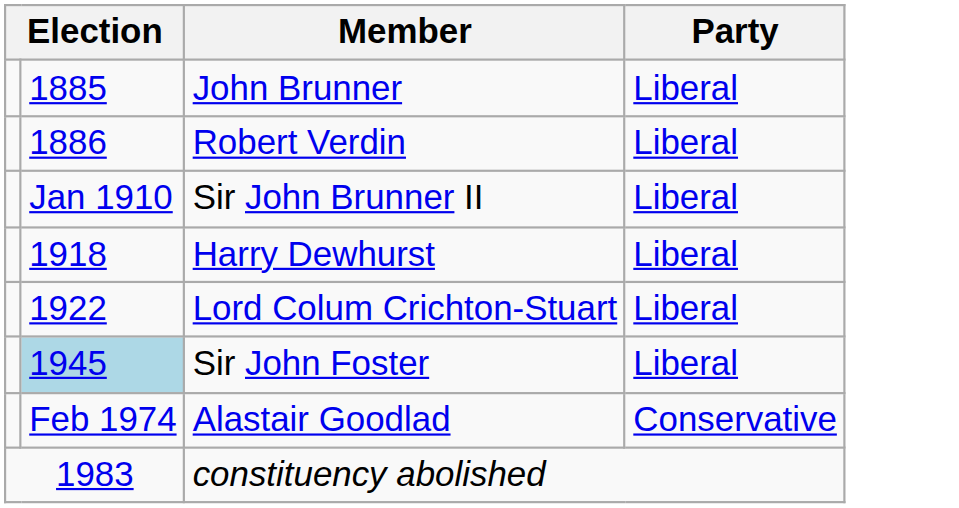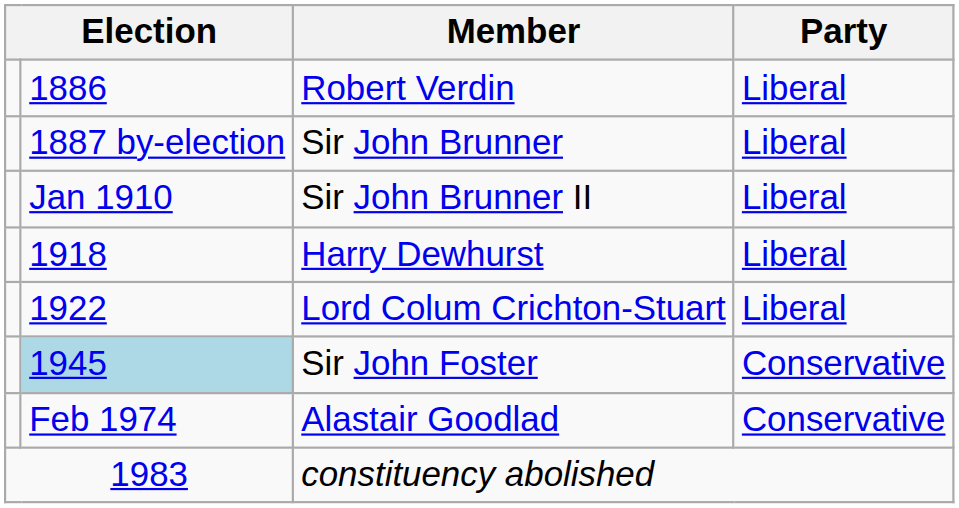- row: (297, 87)
+ row: (432, 142)
(686, 364) Liberal -> (844, 364) Conservative
